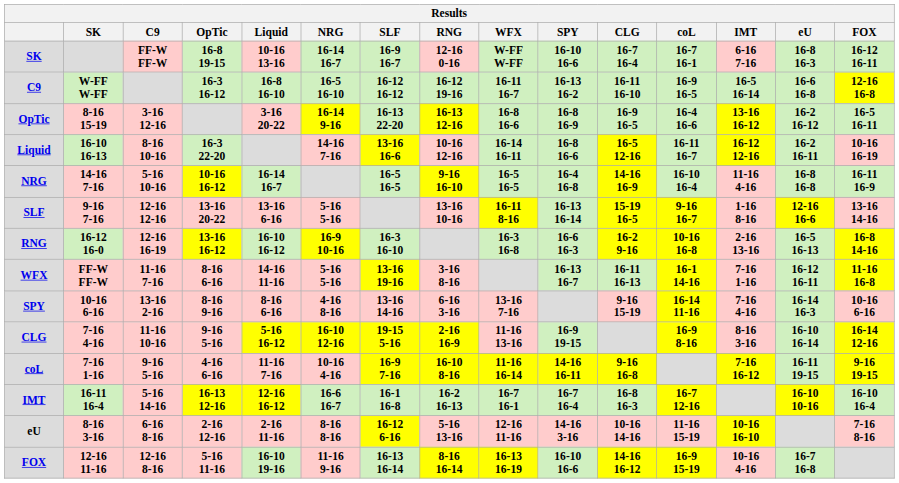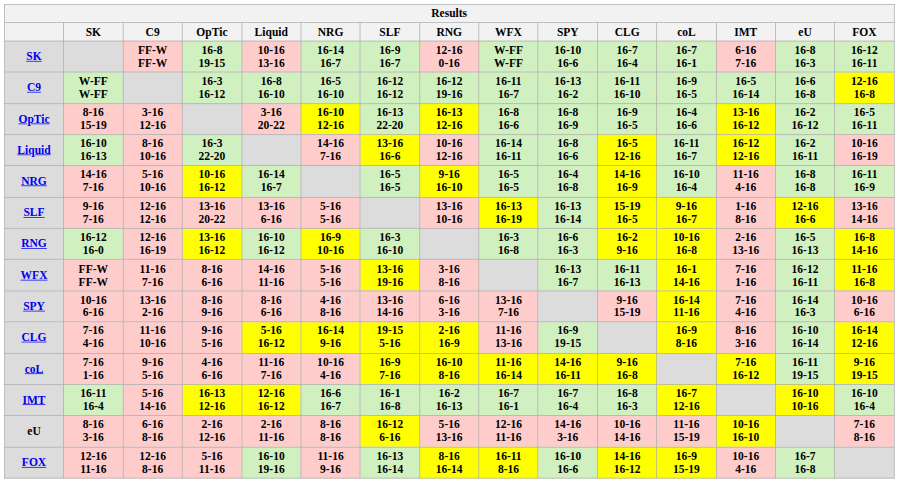(331, 119) 16-14 9-16 -> (331, 119) 16-10 12-16
(508, 212) 16-11 8-16 -> (508, 212) 16-13 16-19
(331, 337) 16-10 12-16 -> (331, 337) 16-14 9-16
(508, 462) 16-13 16-19 -> (508, 462) 16-11 8-16
